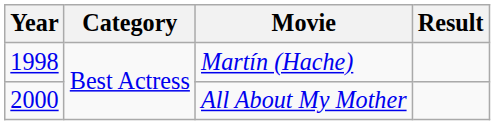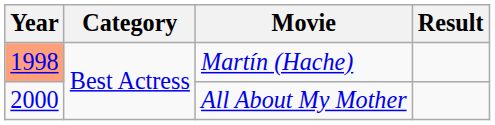(34, 61) no background -> (34, 61) lightsalmon background
